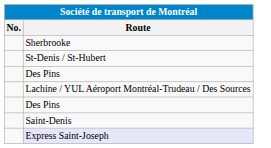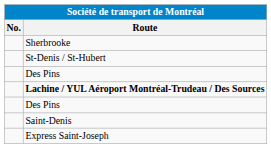(138, 89) normal -> (145, 89) bold
(67, 136) lavender background -> (67, 136) no background
